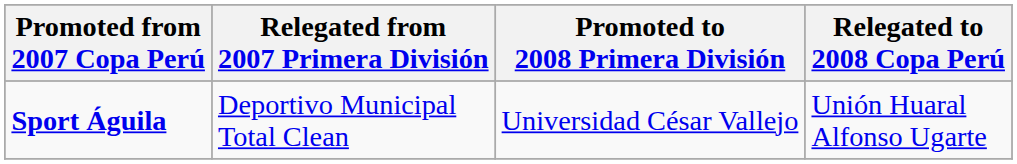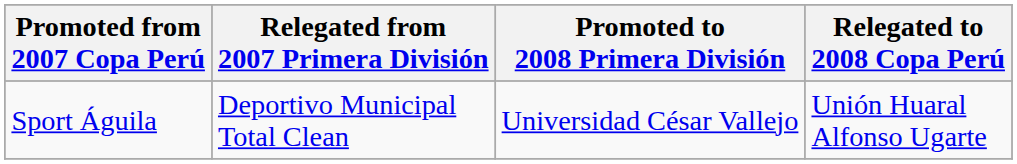(89, 119) bold -> (84, 119) normal
